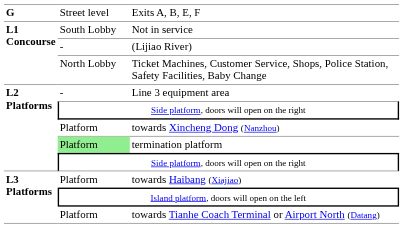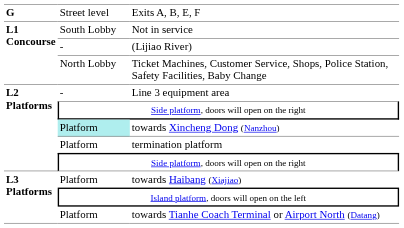(79, 127) no background -> (79, 127) paleturquoise background
(79, 144) lightgreen background -> (79, 144) no background
